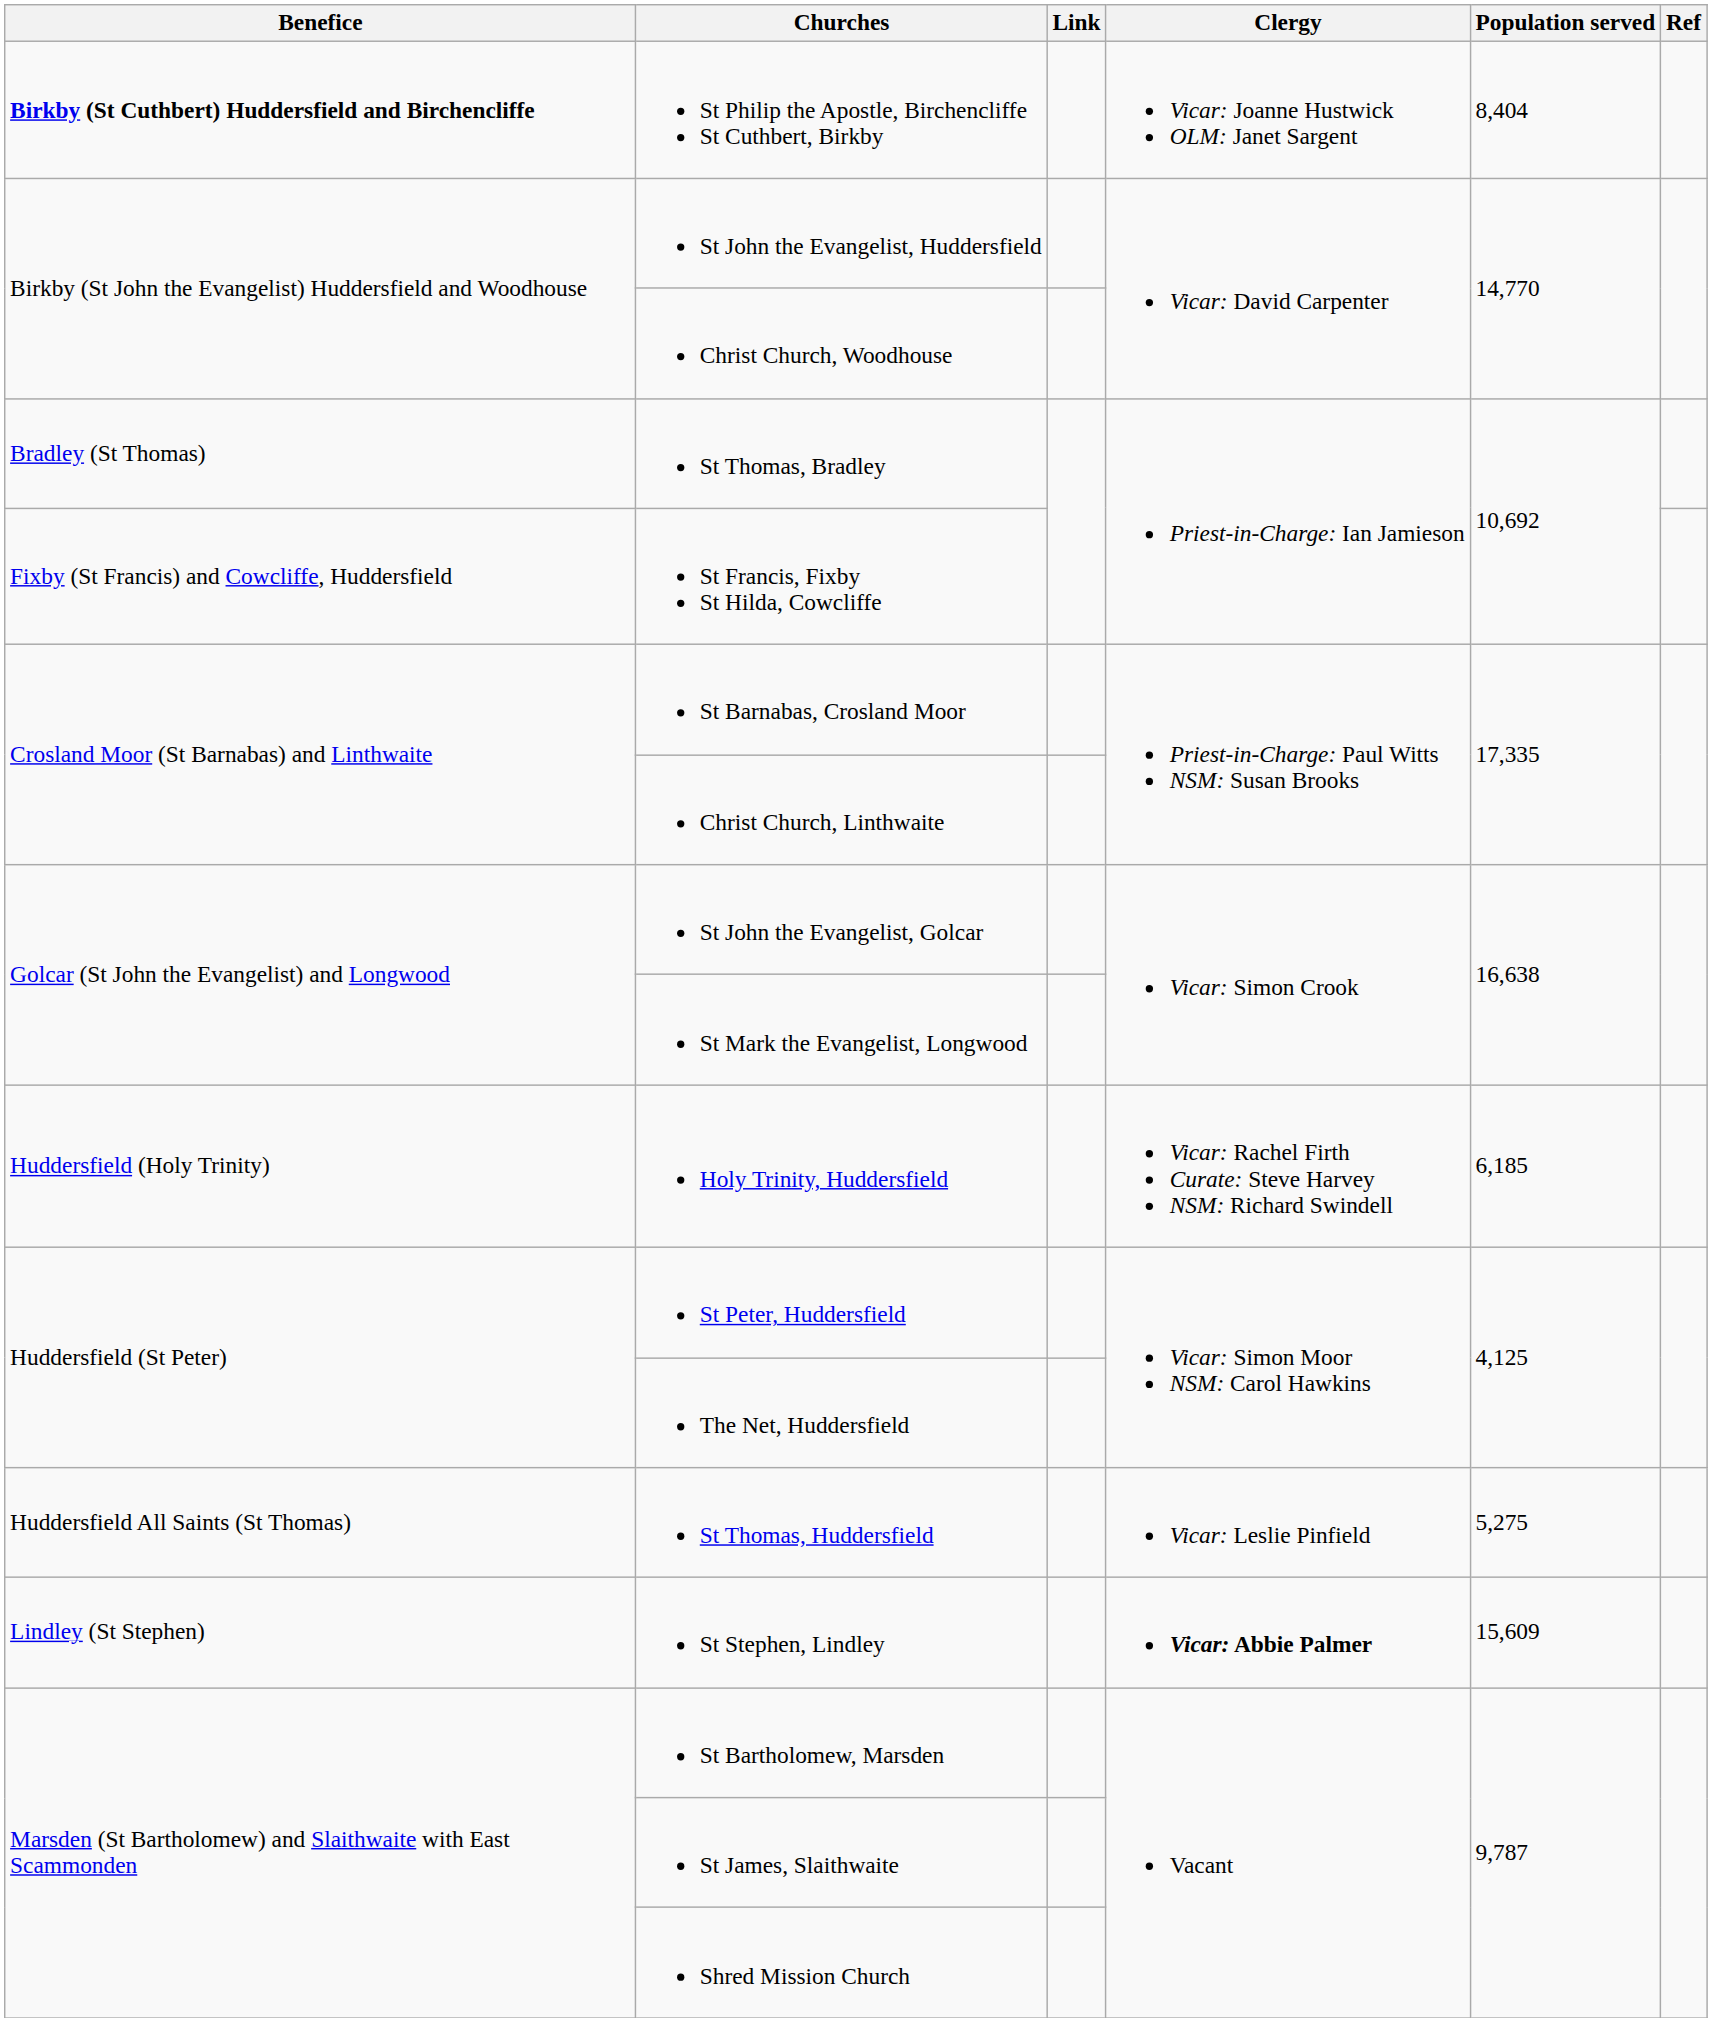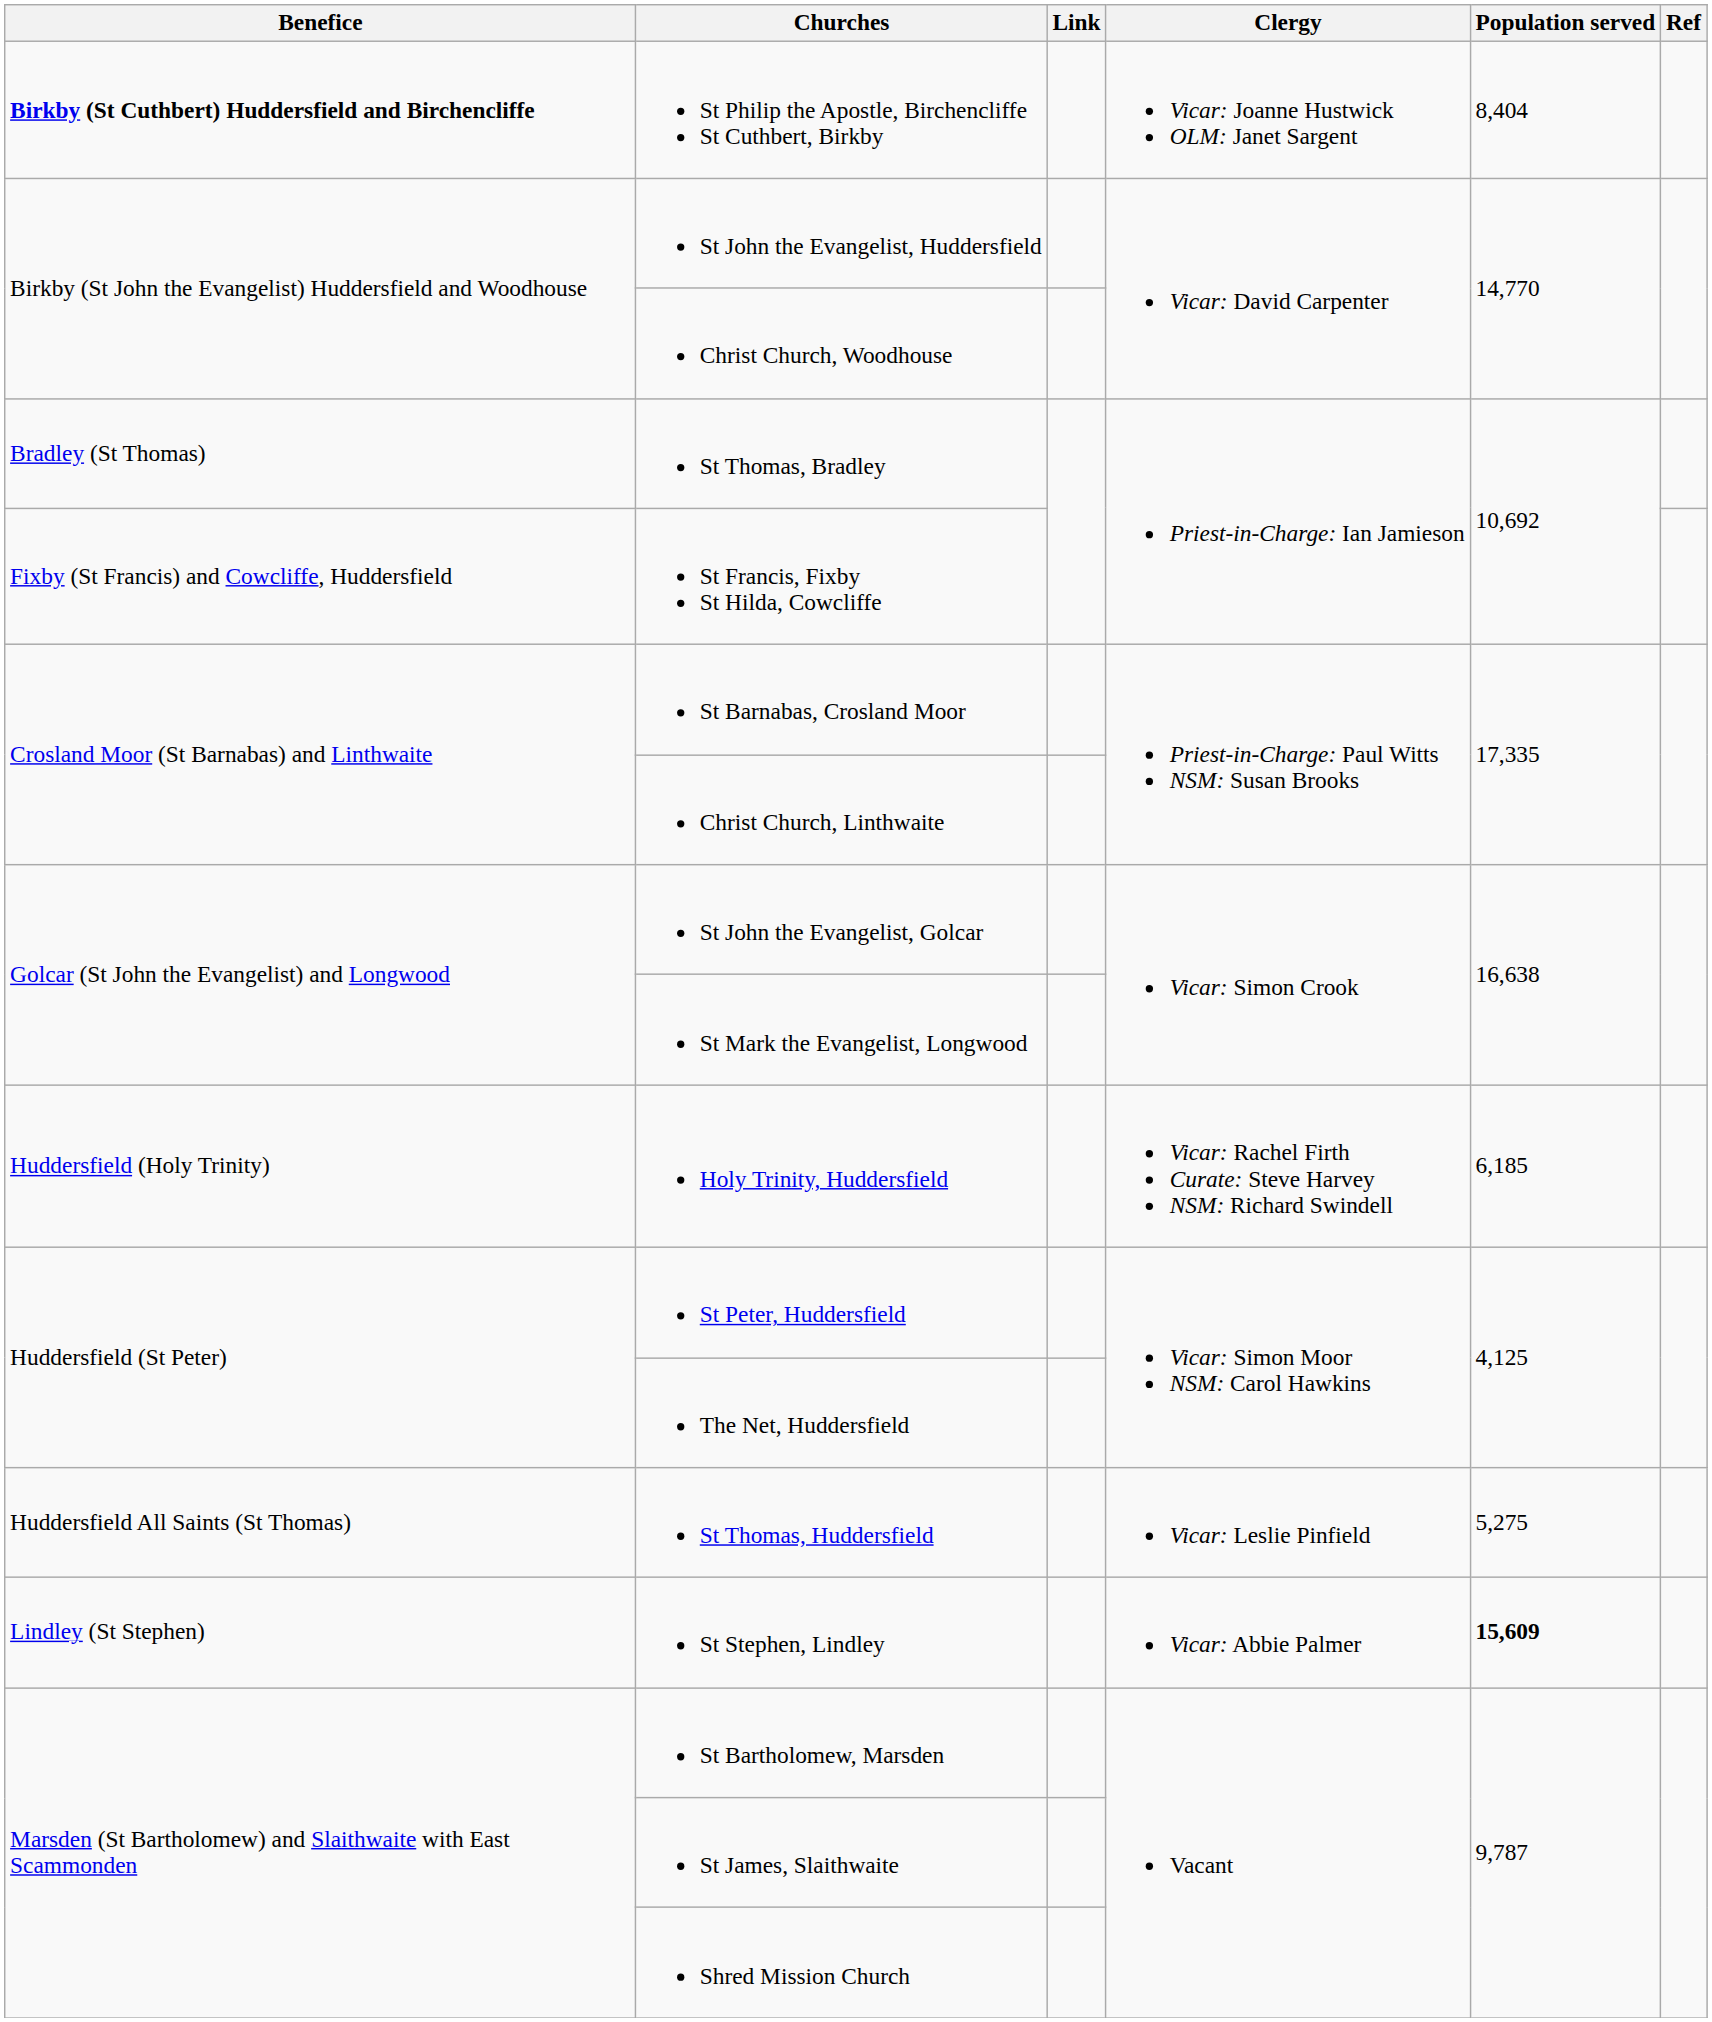(1288, 1646) bold -> (1288, 1646) normal
(1508, 1632) normal -> (1508, 1632) bold
